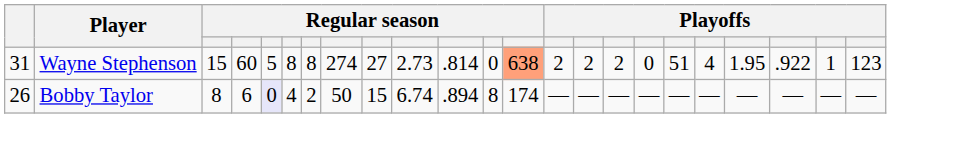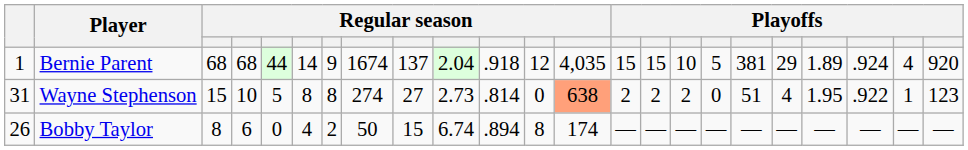+ row: (96, 63)
(247, 63) 60 -> (247, 95) 10
(272, 95) lavender background -> (277, 128) no background
